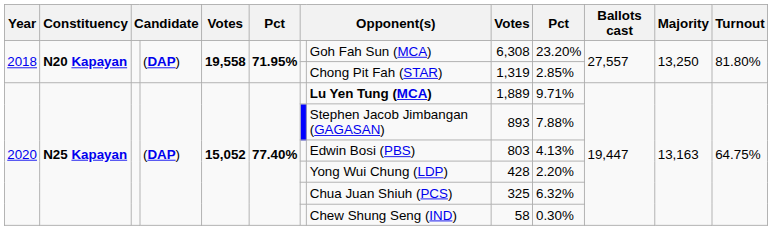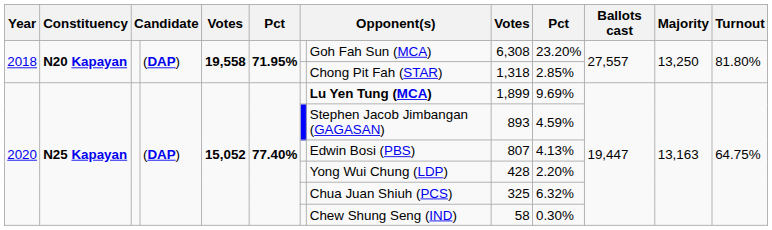(513, 72) 1,319 -> (513, 72) 1,318
(513, 94) 1,889 -> (513, 94) 1,899
(555, 94) 9.71% -> (555, 94) 9.69%
(555, 122) 7.88% -> (555, 122) 4.59%
(519, 151) 803 -> (519, 151) 807
